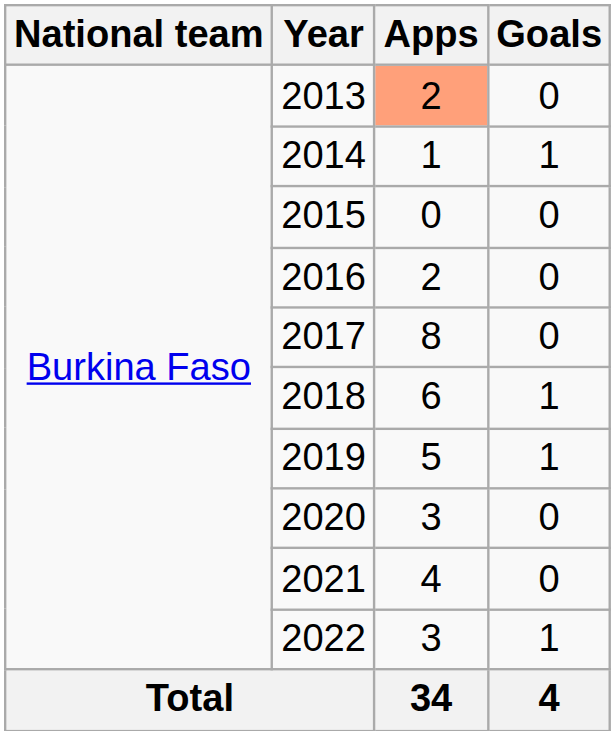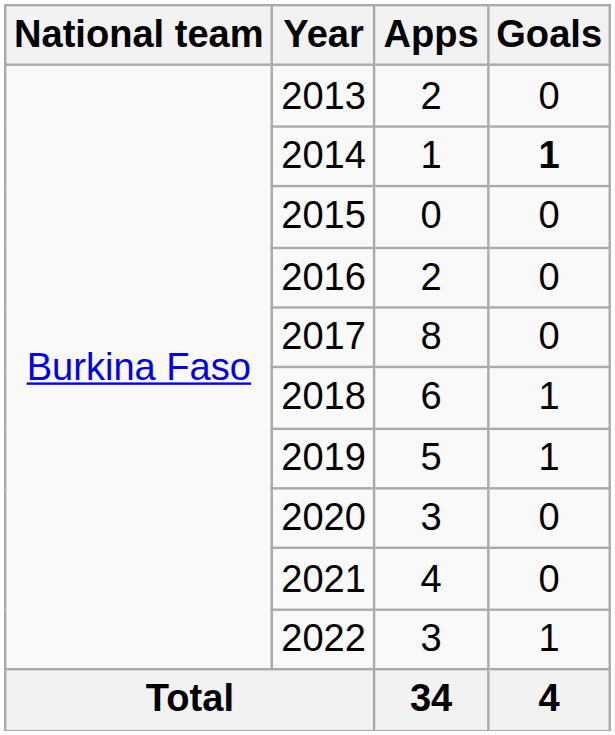(431, 95) lightsalmon background -> (431, 95) no background
(549, 155) normal -> (549, 155) bold
